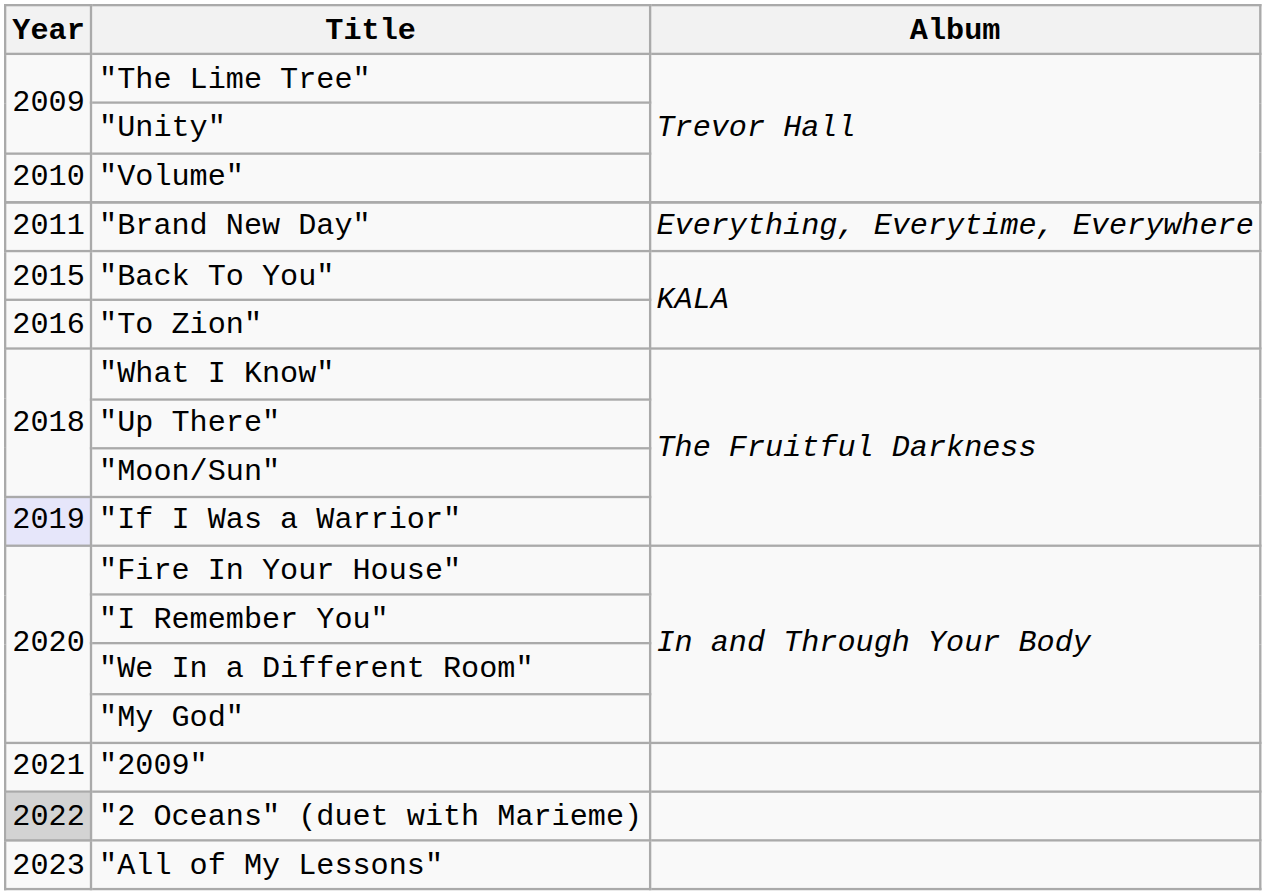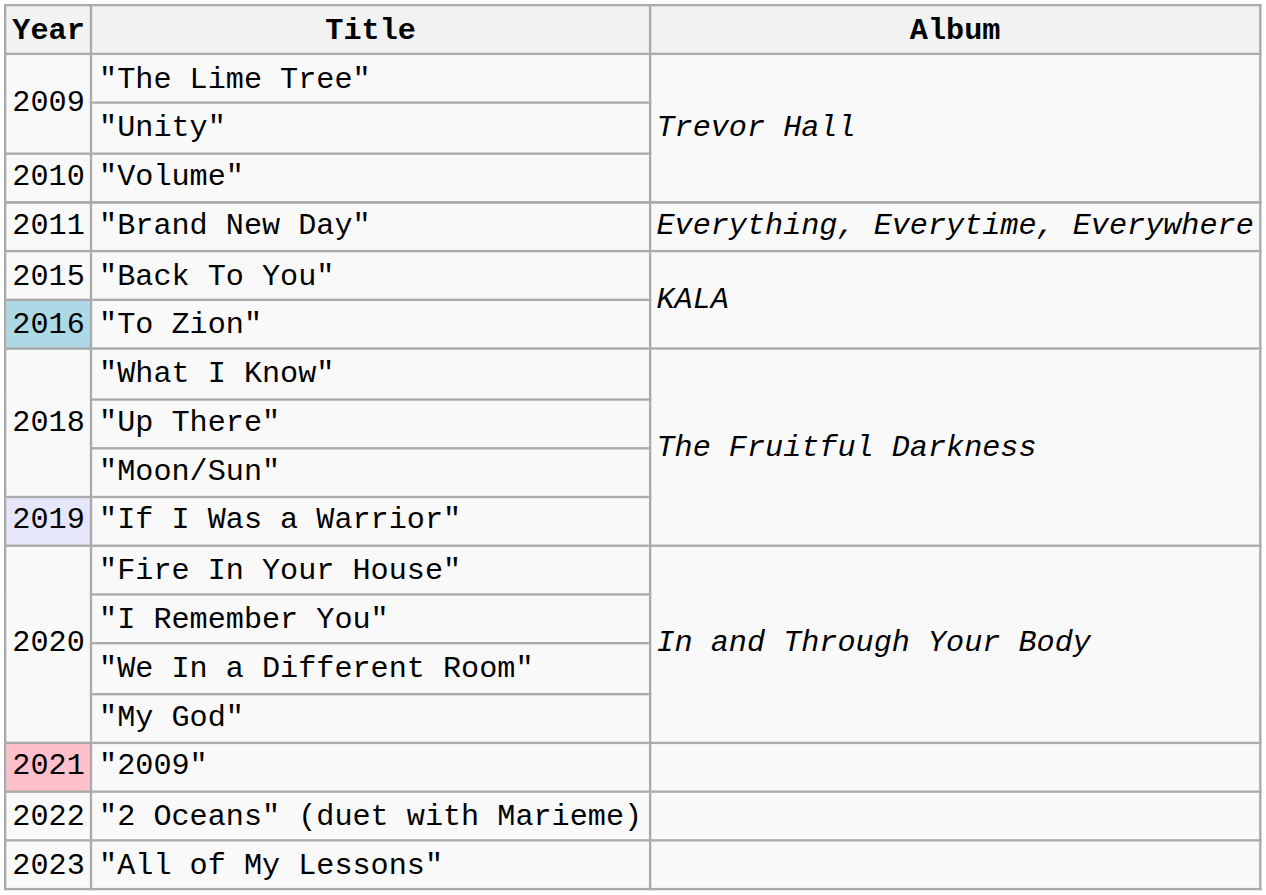(49, 325) no background -> (49, 325) lightblue background
(49, 767) no background -> (49, 767) pink background
(49, 816) lightgrey background -> (49, 816) no background
